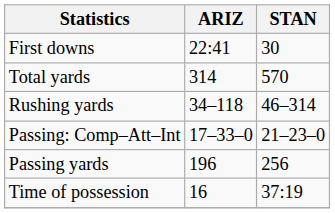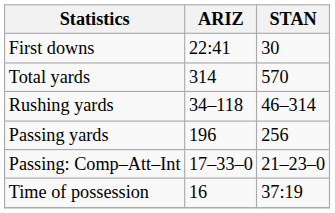rows swapped: (59, 163) <-> (95, 134)
